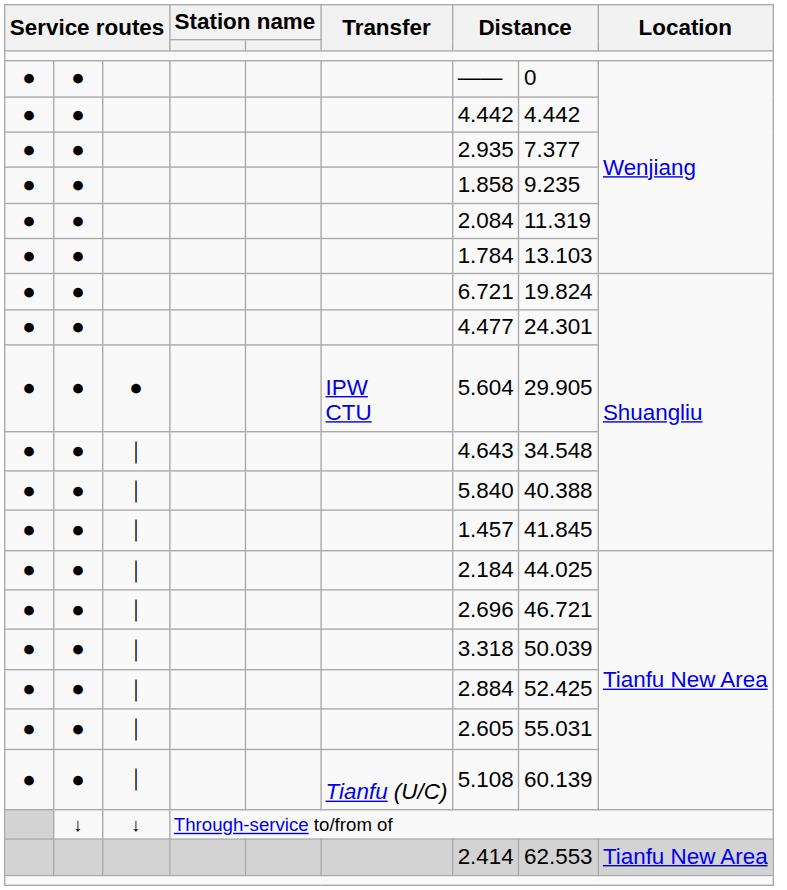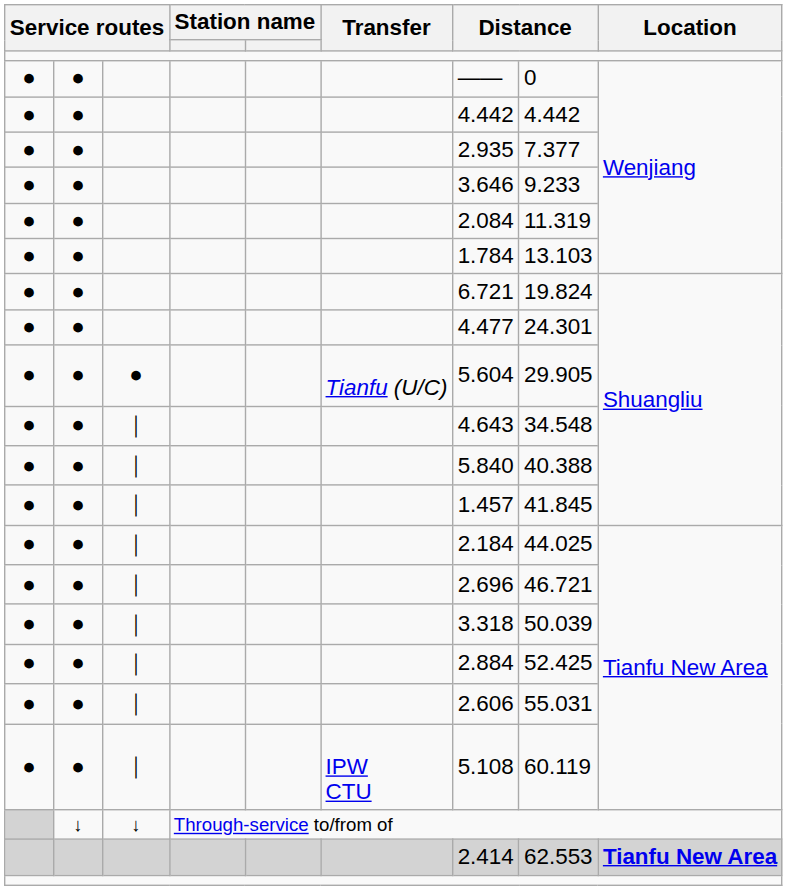(486, 185) 1.858 -> (486, 185) 3.646
(552, 185) 9.235 -> (552, 185) 9.233
(349, 400) IPW CTU -> (386, 387) Tianfu (U/C)
(486, 728) 2.605 -> (486, 703) 2.606
(386, 791) Tianfu (U/C) -> (349, 778) IPW CTU
(558, 778) 60.139 -> (557, 766) 60.119
(685, 856) normal -> (690, 856) bold
